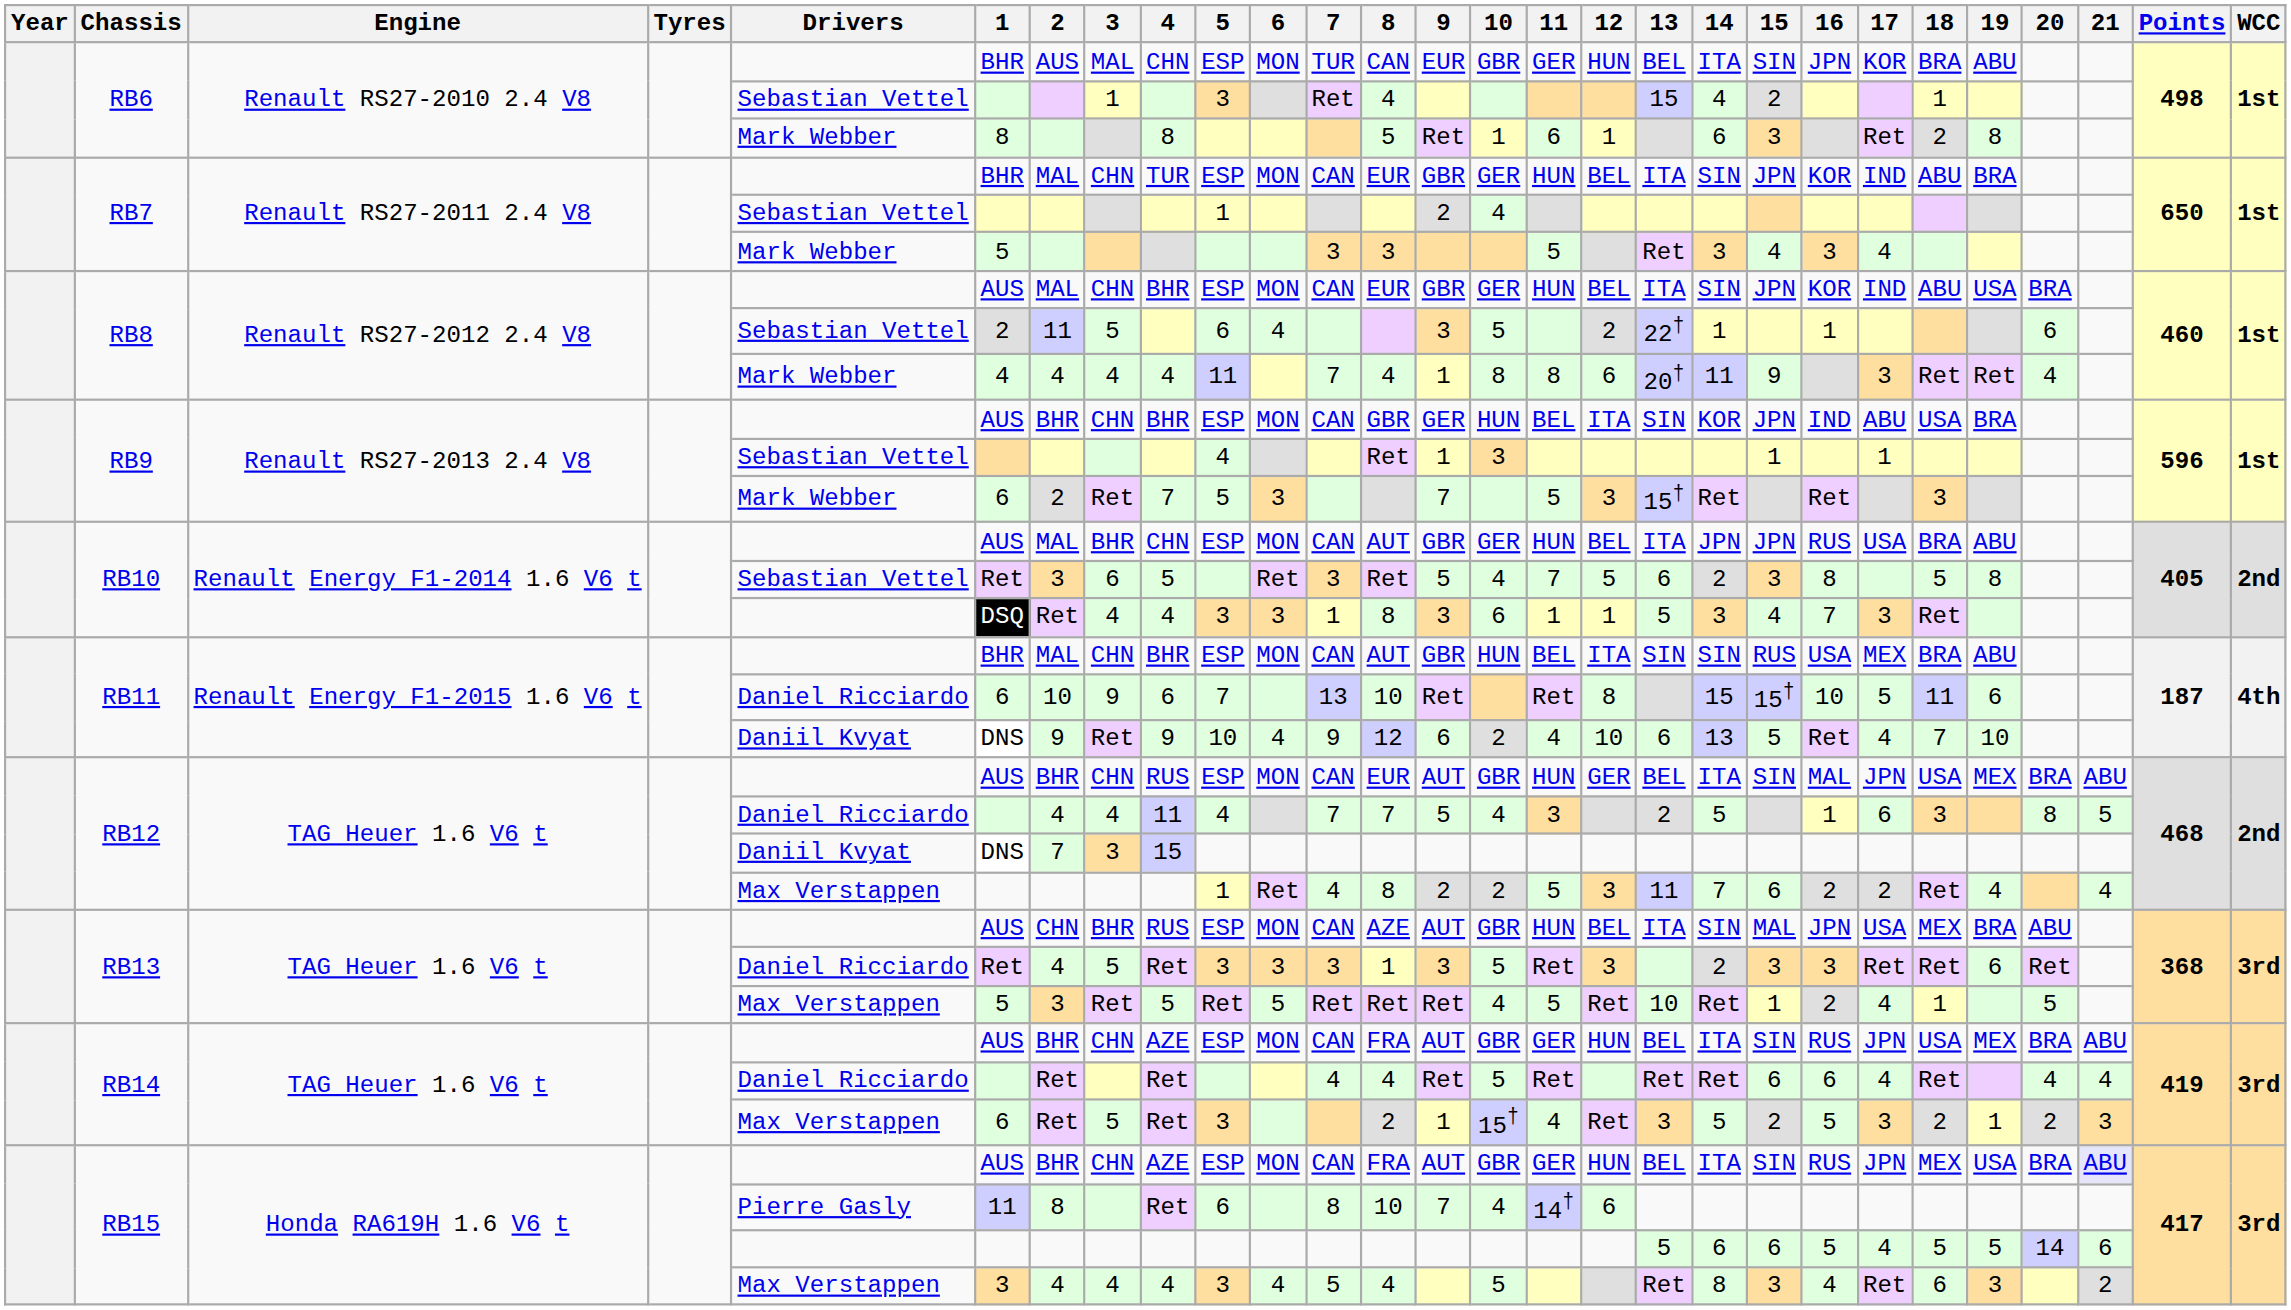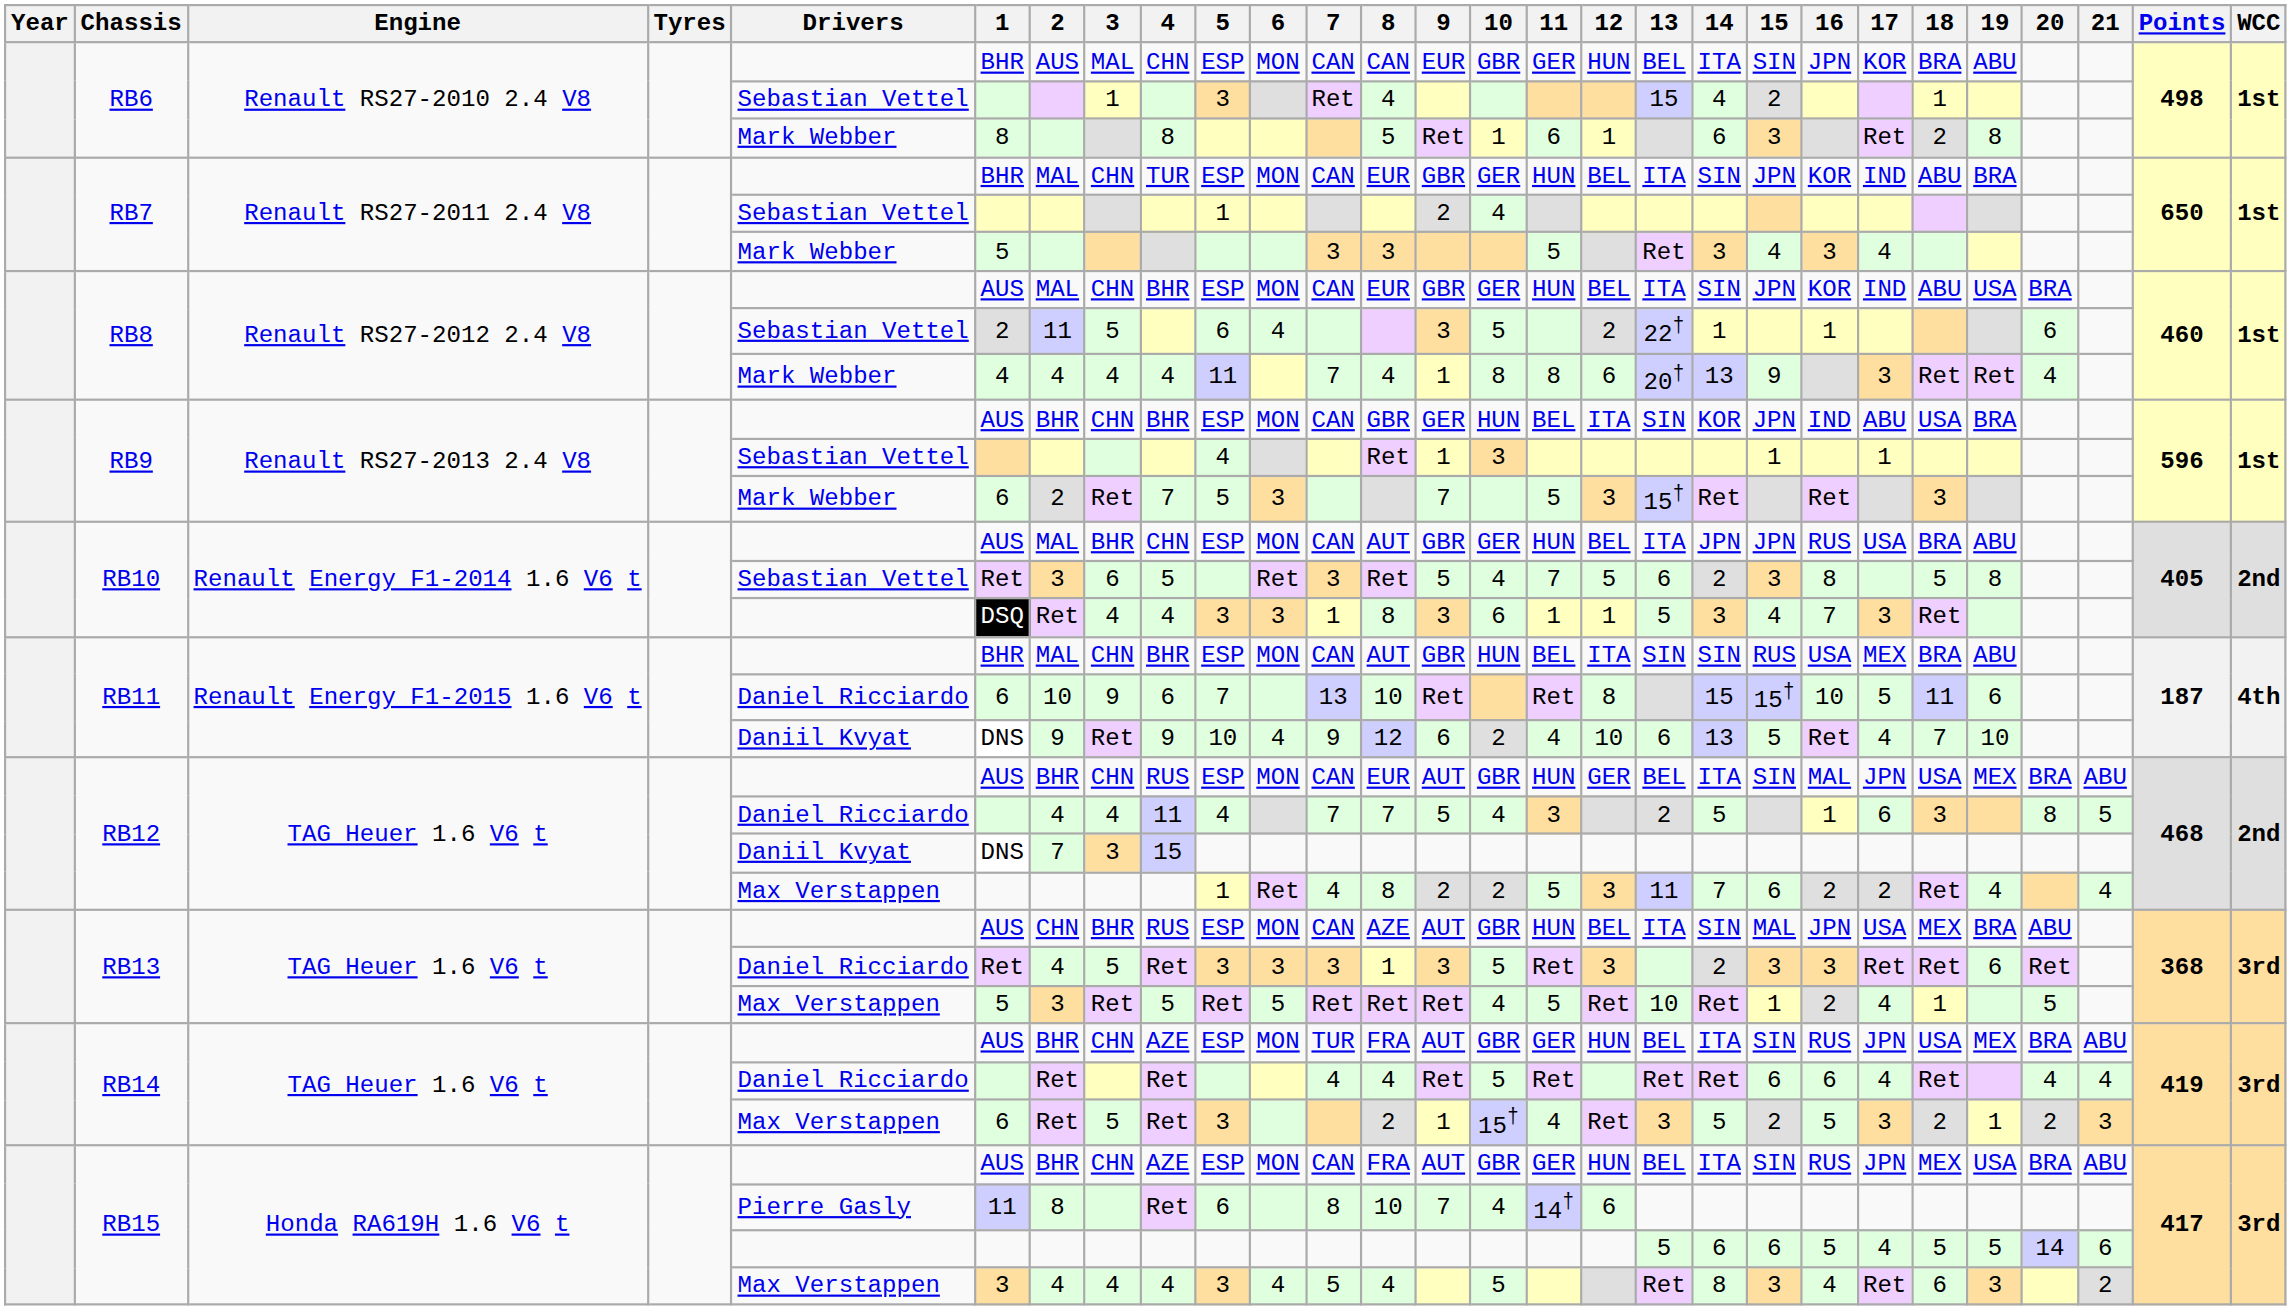(1333, 62) TUR -> (1333, 62) CAN
(1719, 378) 11 -> (1719, 378) 13
(1333, 1043) CAN -> (1333, 1043) TUR
(2105, 1165) lavender background -> (2105, 1165) no background
